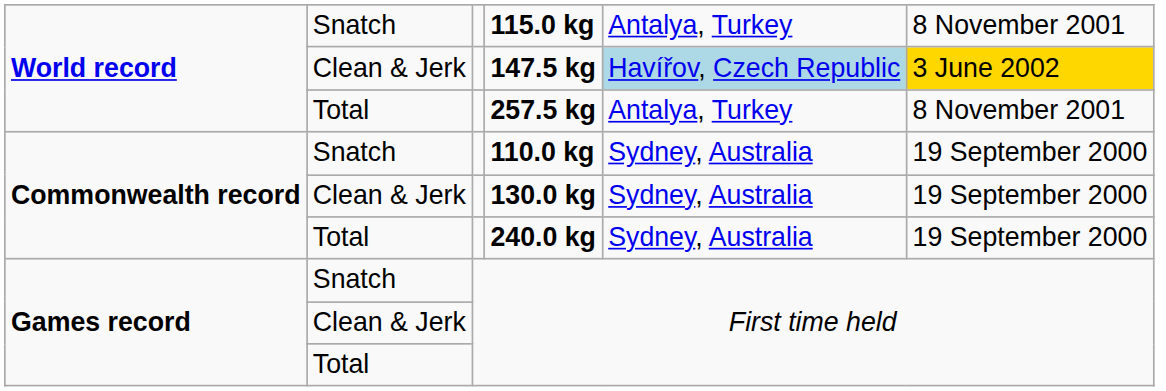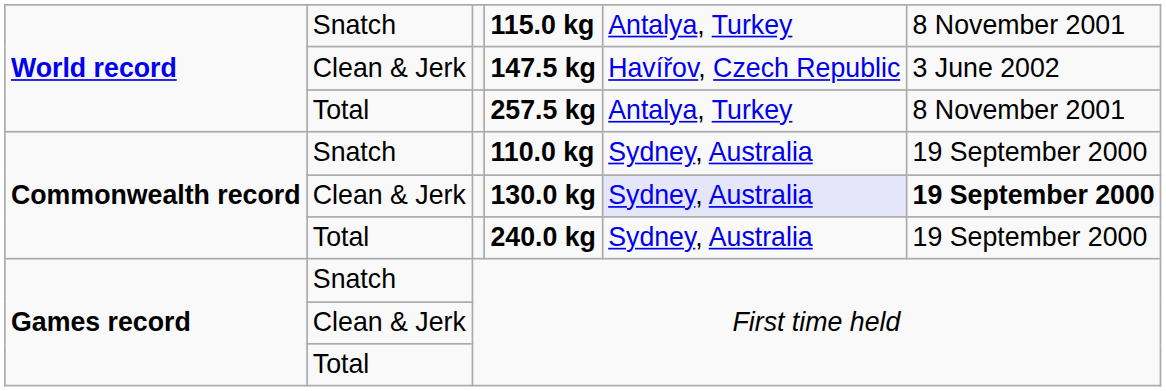(754, 68) lightblue background -> (754, 68) no background
(986, 68) gold background -> (986, 68) no background
(710, 195) no background -> (710, 195) lavender background
(1030, 195) normal -> (1034, 195) bold
